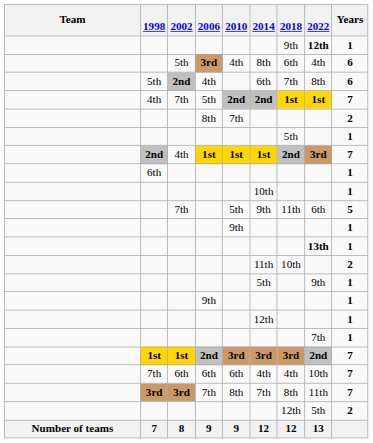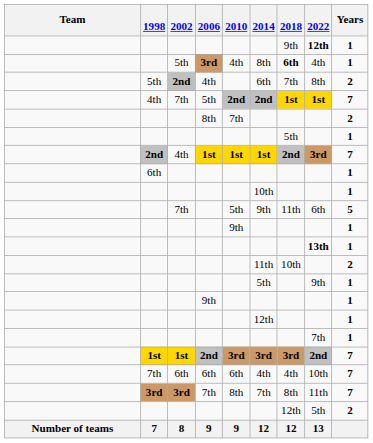(291, 63) normal -> (291, 63) bold
(350, 63) 6 -> (350, 63) 1
(350, 81) 6 -> (350, 81) 2
